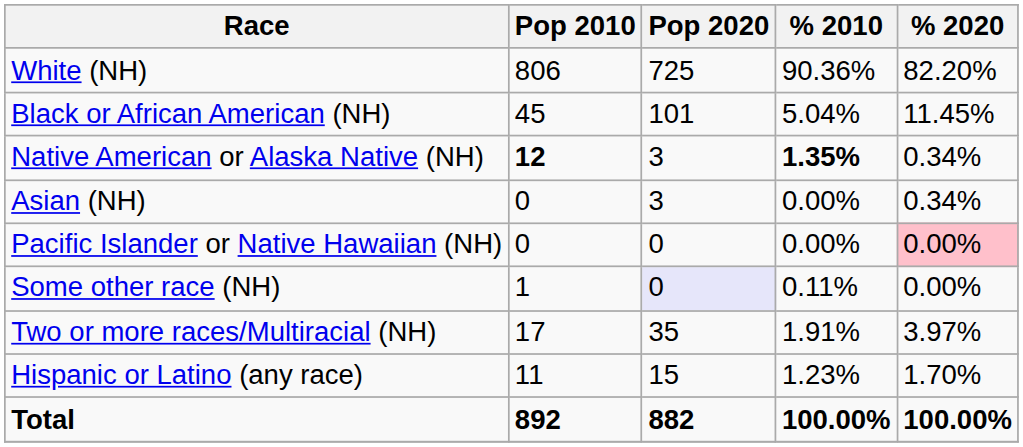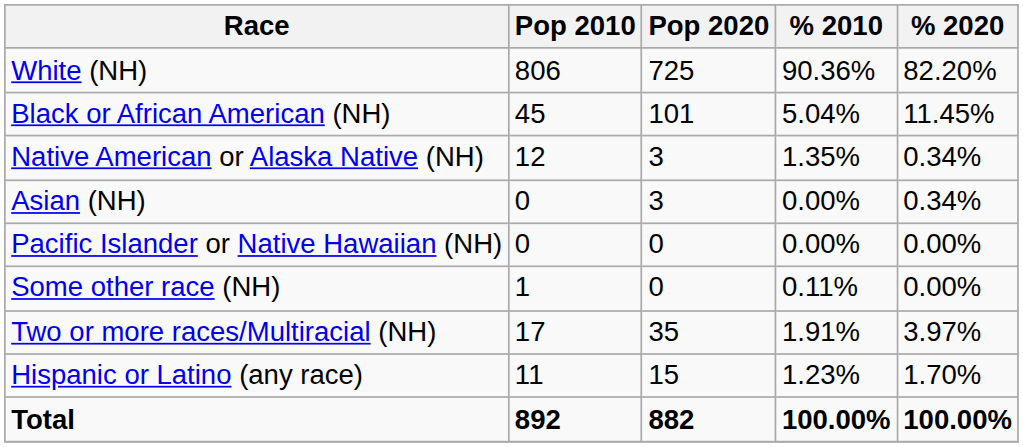(530, 157) bold -> (530, 157) normal
(821, 157) bold -> (821, 157) normal
(942, 244) pink background -> (942, 244) no background
(656, 288) lavender background -> (656, 288) no background
